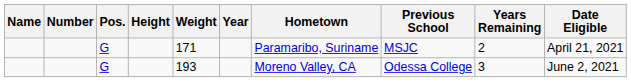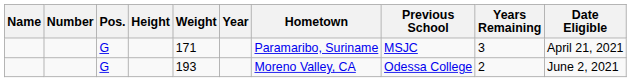(481, 48) 2 -> (481, 48) 3
(481, 67) 3 -> (481, 67) 2
